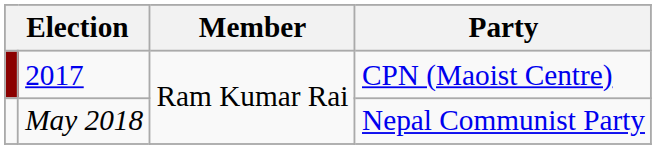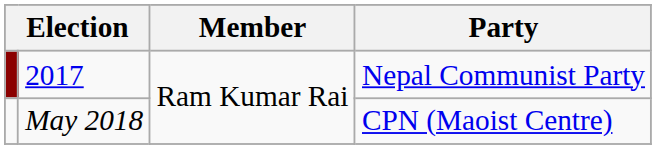(487, 74) CPN (Maoist Centre) -> (504, 74) Nepal Communist Party
(504, 120) Nepal Communist Party -> (487, 120) CPN (Maoist Centre)
